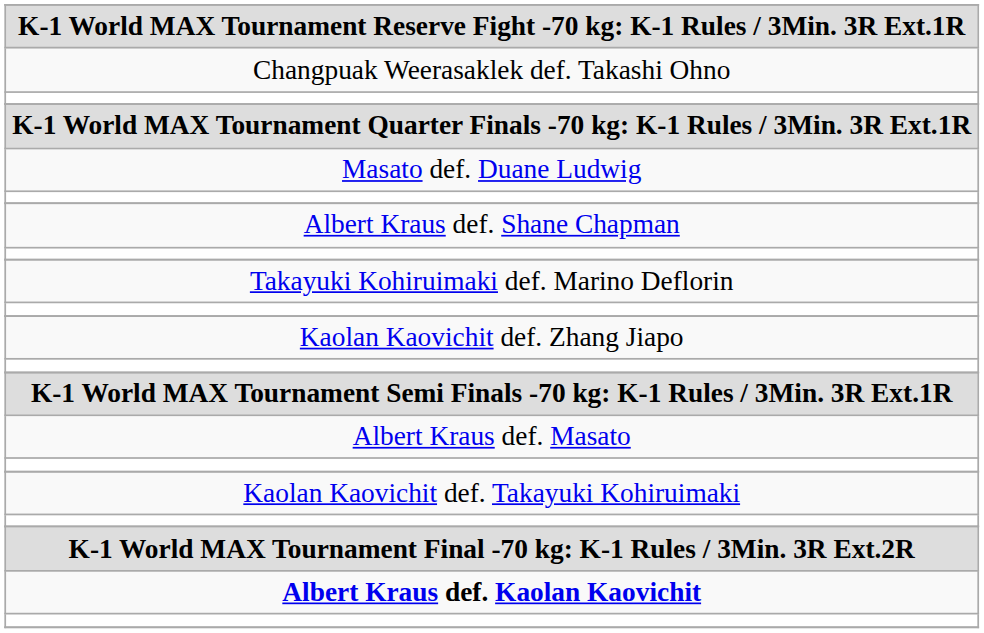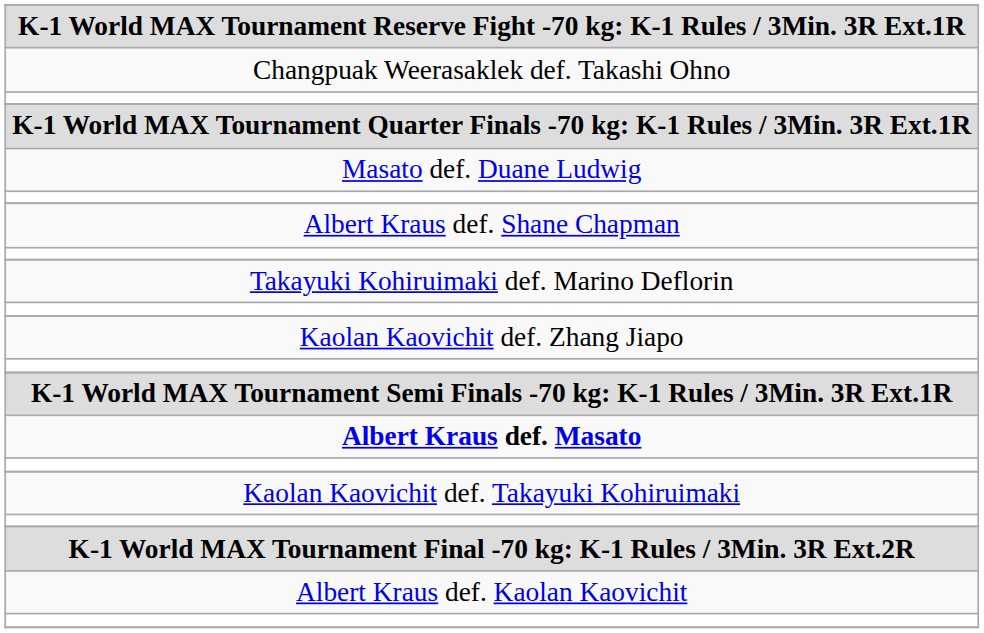(492, 436) normal -> (492, 436) bold
(492, 591) bold -> (492, 591) normal
